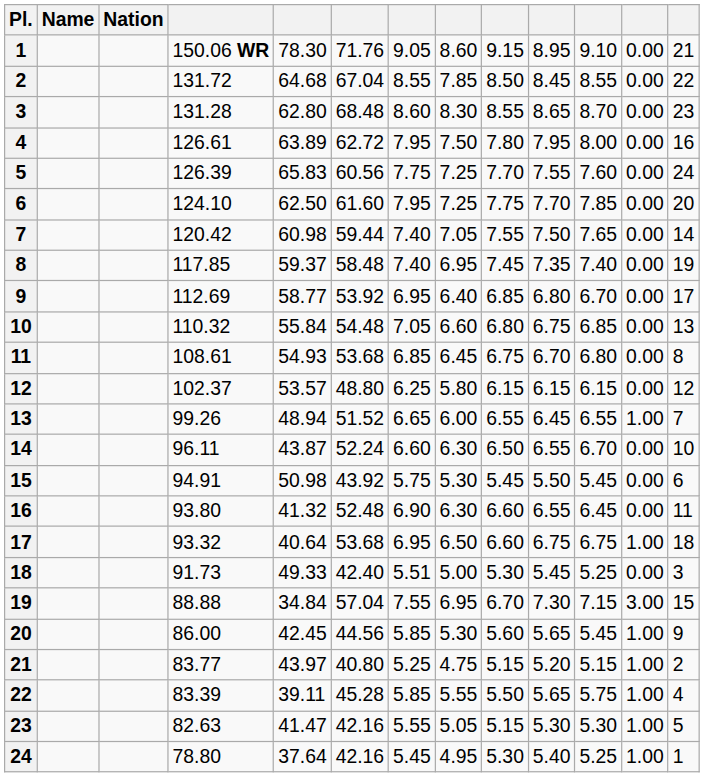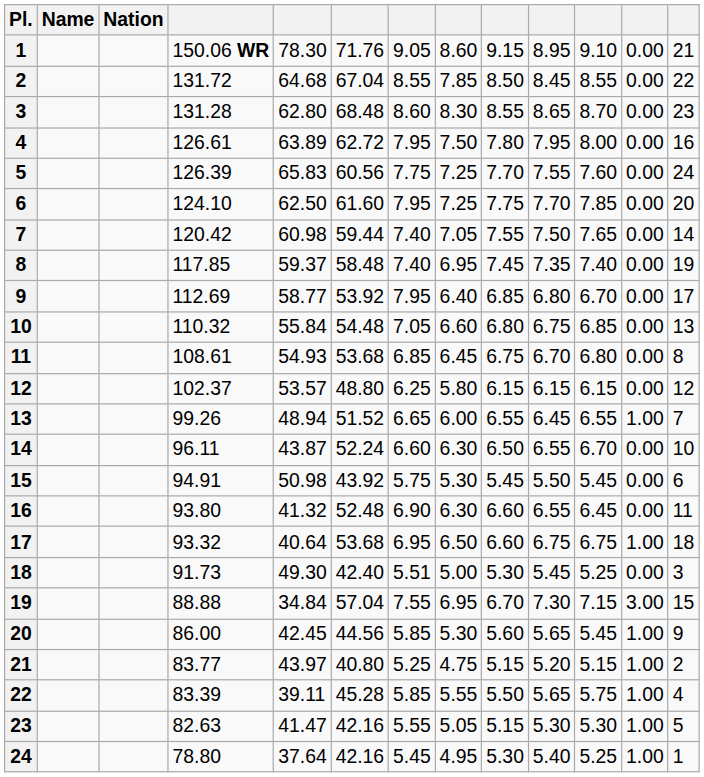(412, 296) 6.95 -> (412, 296) 7.95
(302, 572) 49.33 -> (302, 572) 49.30
